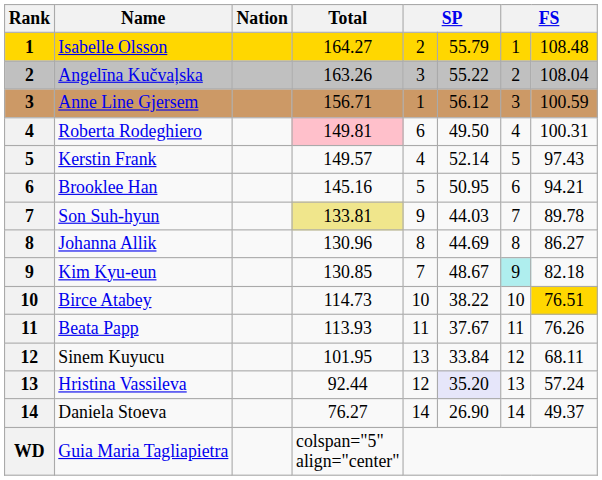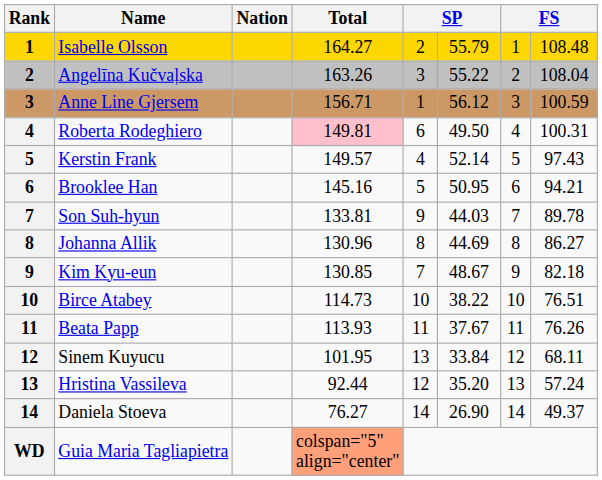(348, 215) khaki background -> (348, 215) no background
(516, 272) paleturquoise background -> (516, 272) no background
(564, 300) gold background -> (564, 300) no background
(469, 384) lavender background -> (469, 384) no background
(348, 451) no background -> (348, 451) lightsalmon background
